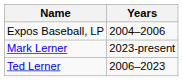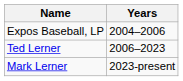rows swapped: (34, 66) <-> (37, 48)
